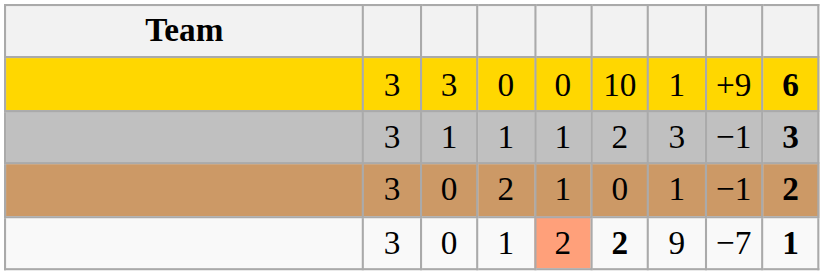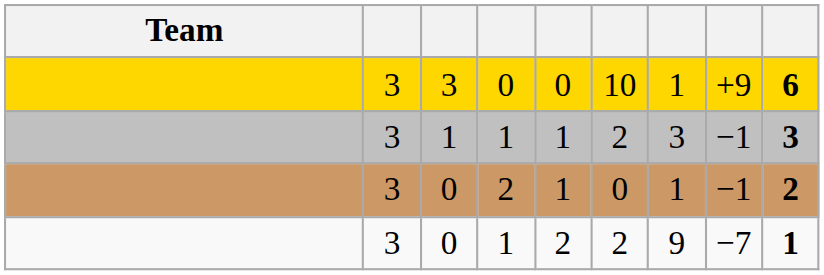(563, 242) lightsalmon background -> (563, 242) no background
(620, 242) bold -> (620, 242) normal
